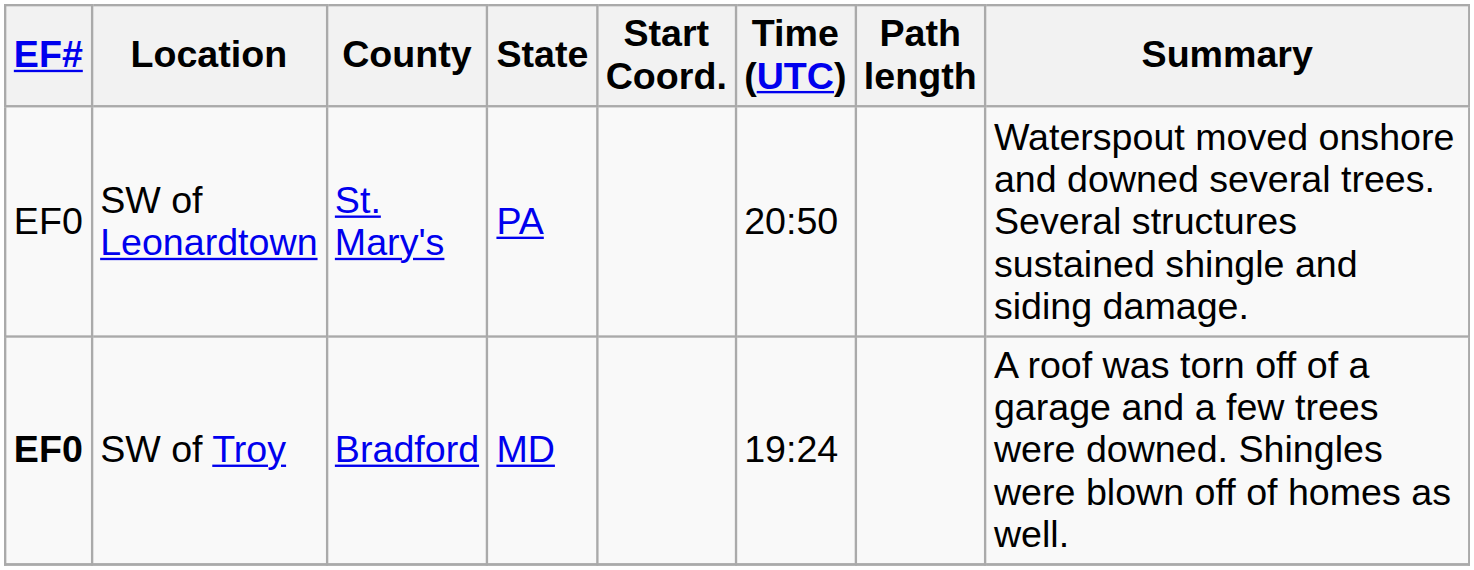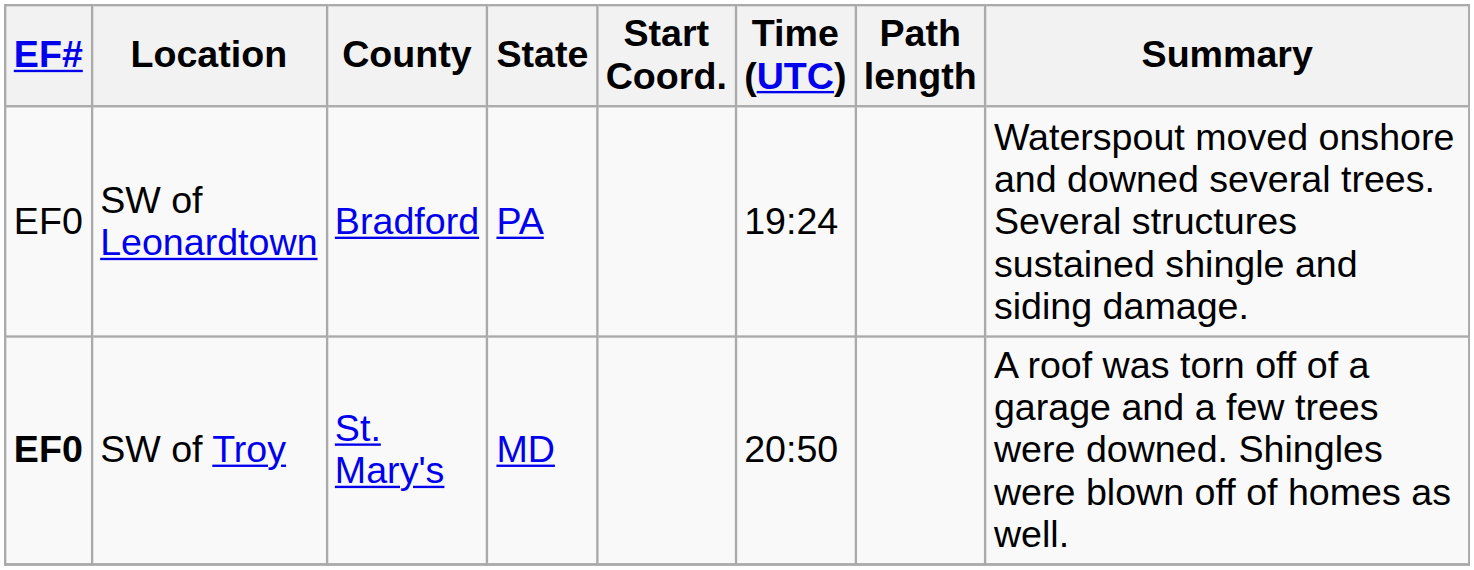(390, 220) St. Mary's -> (407, 220) Bradford
(791, 220) 20:50 -> (791, 220) 19:24
(407, 449) Bradford -> (390, 449) St. Mary's
(791, 449) 19:24 -> (791, 449) 20:50
